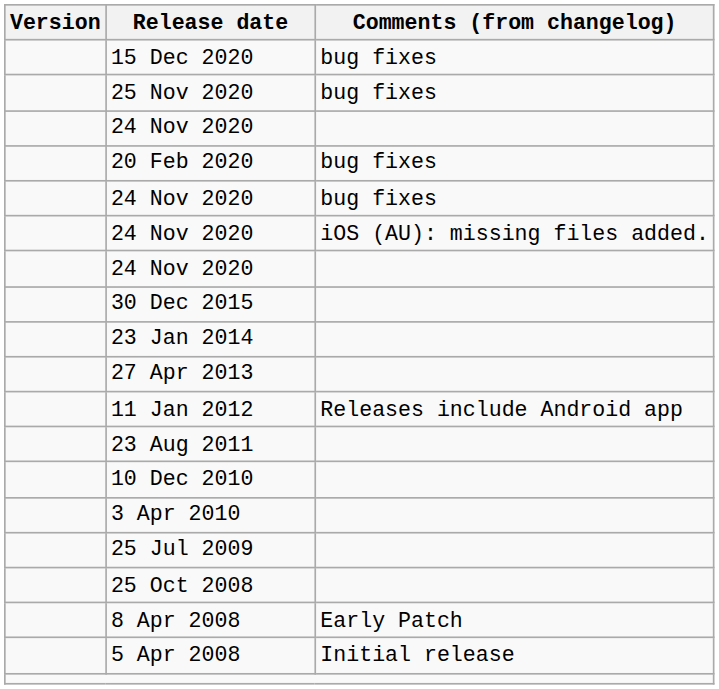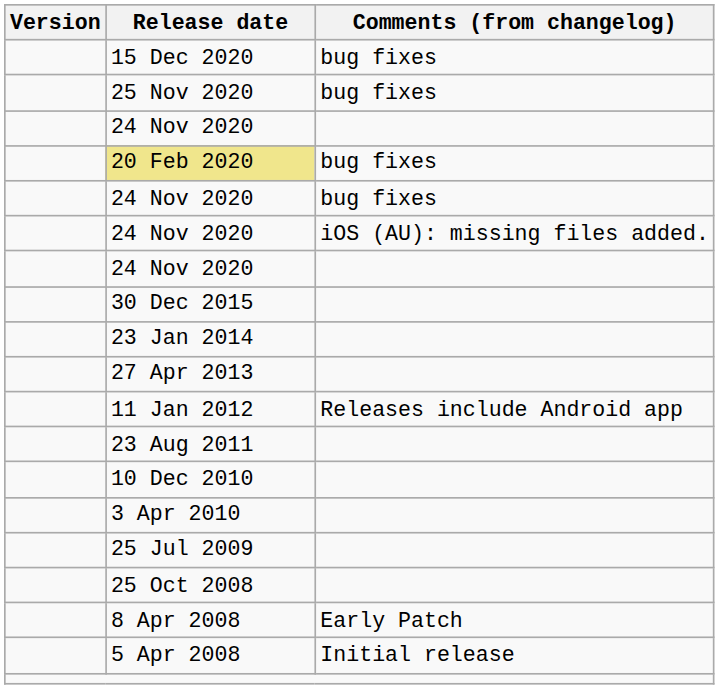(182, 163) no background -> (182, 163) khaki background
